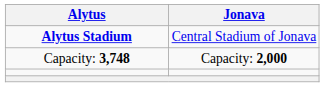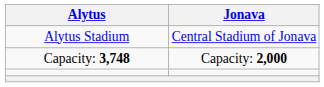(87, 36) bold -> (87, 36) normal
